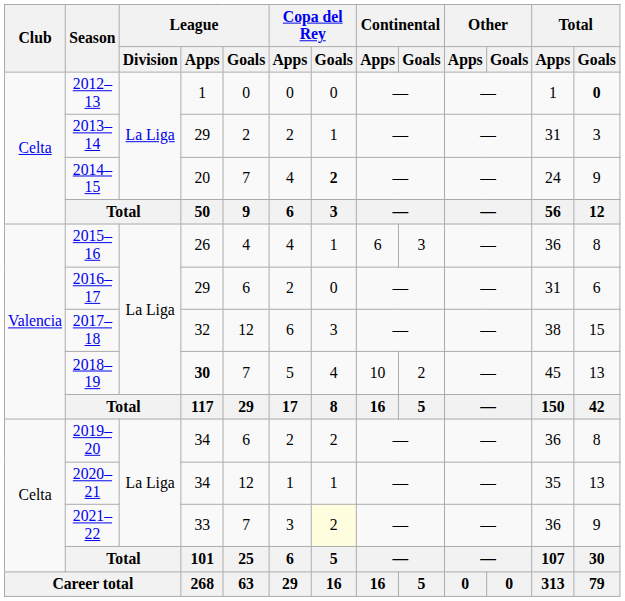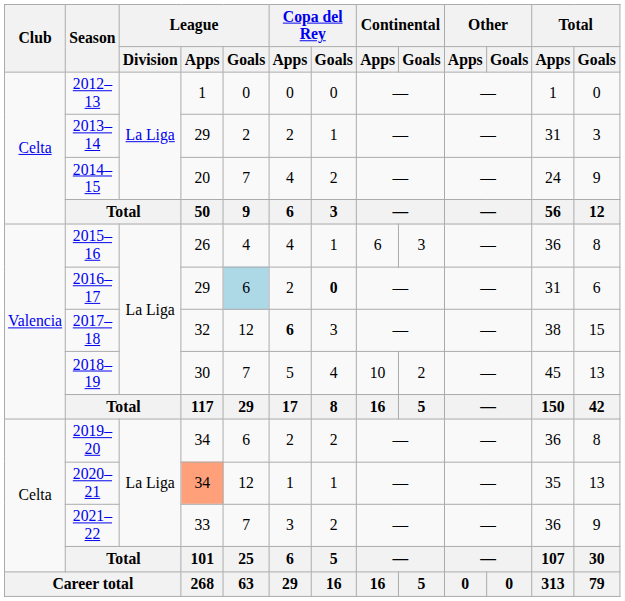(597, 93) bold -> (597, 93) normal
(334, 178) bold -> (334, 178) normal
(246, 288) no background -> (246, 288) lightblue background
(334, 288) normal -> (334, 288) bold
(290, 330) normal -> (290, 330) bold
(202, 373) bold -> (202, 373) normal
(202, 482) no background -> (202, 482) lightsalmon background
(334, 525) lightyellow background -> (334, 525) no background
